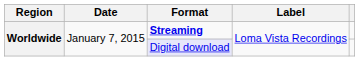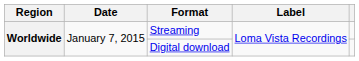(176, 30) bold -> (175, 30) normal
(190, 47) lavender background -> (190, 47) no background
